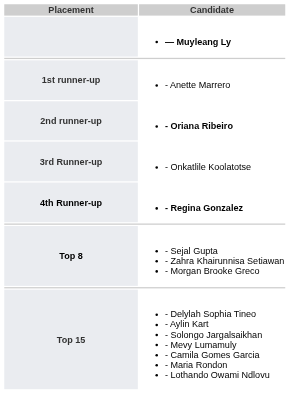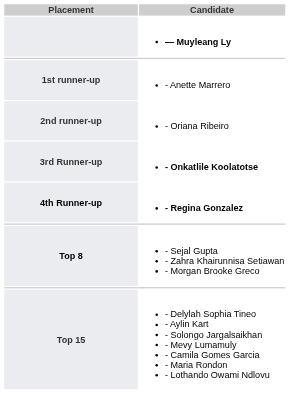(212, 126) bold -> (212, 126) normal
(212, 167) normal -> (212, 167) bold
